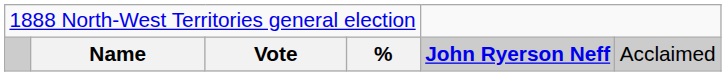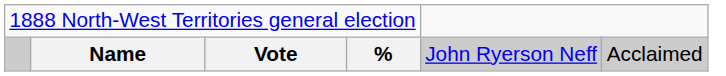(518, 53) bold -> (511, 53) normal
